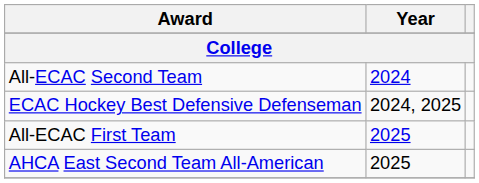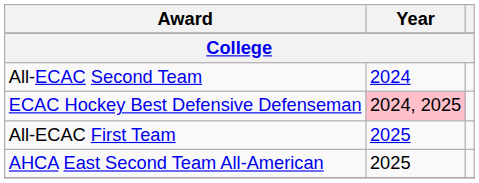(416, 105) no background -> (416, 105) pink background
